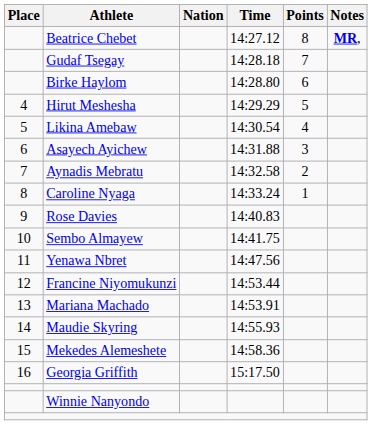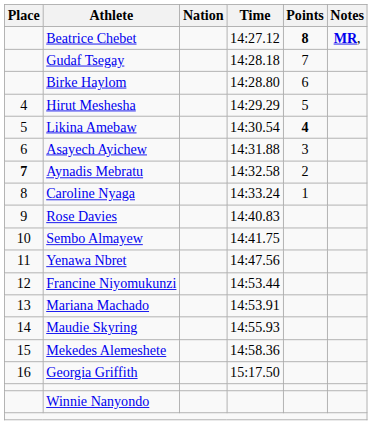(305, 37) normal -> (305, 37) bold
(305, 127) normal -> (305, 127) bold
(24, 171) normal -> (24, 171) bold
